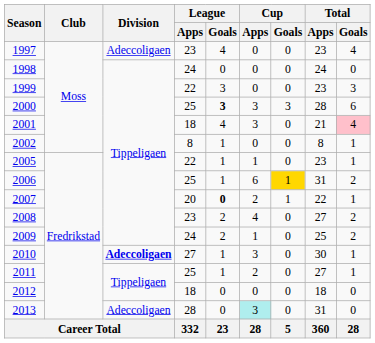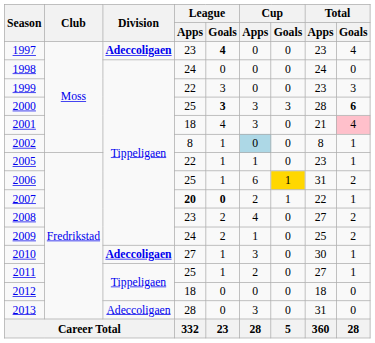(139, 50) normal -> (139, 50) bold
(223, 50) normal -> (223, 50) bold
(353, 106) normal -> (353, 106) bold
(255, 143) no background -> (255, 143) lightblue background
(190, 198) normal -> (190, 198) bold
(255, 310) paleturquoise background -> (255, 310) no background
